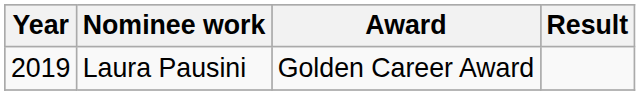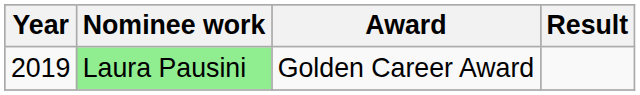(164, 68) no background -> (164, 68) lightgreen background
